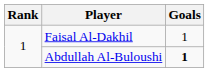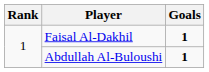(185, 36) normal -> (185, 36) bold
